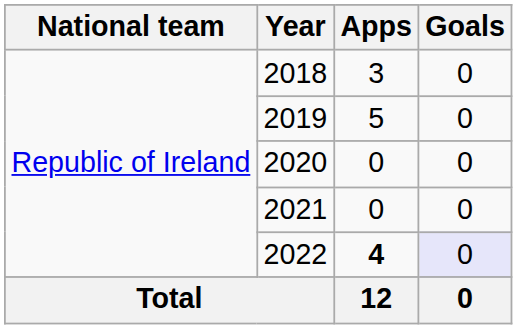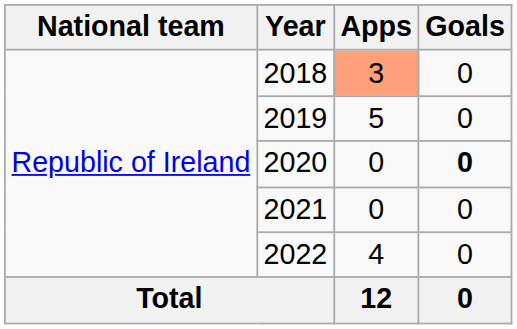(376, 72) no background -> (376, 72) lightsalmon background
(465, 163) normal -> (465, 163) bold
(376, 254) bold -> (376, 254) normal
(465, 254) lavender background -> (465, 254) no background
